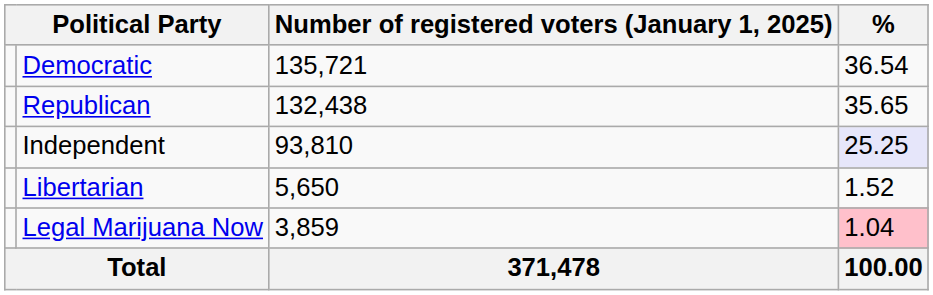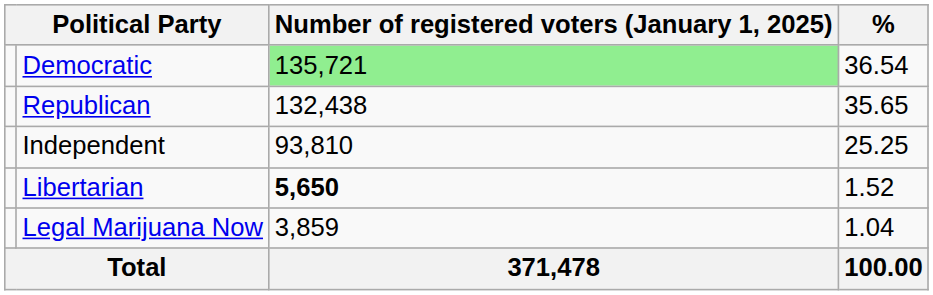(321, 65) no background -> (321, 65) lightgreen background
(876, 146) lavender background -> (876, 146) no background
(307, 187) normal -> (307, 187) bold
(869, 227) pink background -> (869, 227) no background
